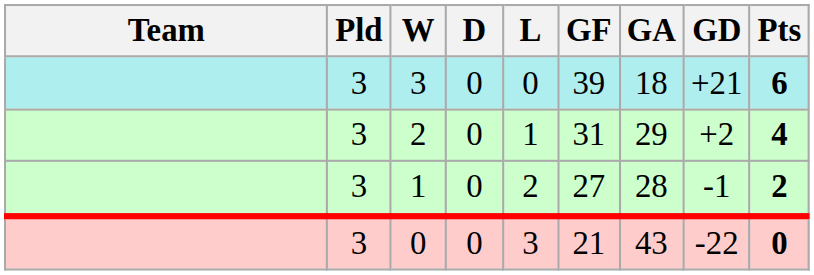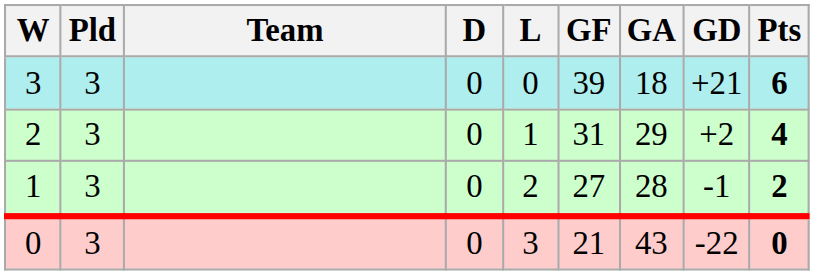columns swapped: (166, 30) <-> (418, 30)
